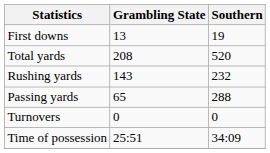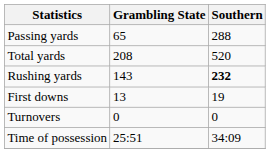rows swapped: (38, 35) <-> (43, 96)
(221, 76) normal -> (221, 76) bold
